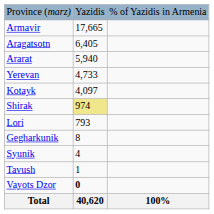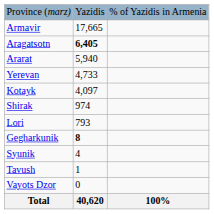(87, 43) normal -> (87, 43) bold
(83, 106) khaki background -> (83, 106) no background
(78, 138) normal -> (78, 138) bold
(78, 185) bold -> (78, 185) normal
